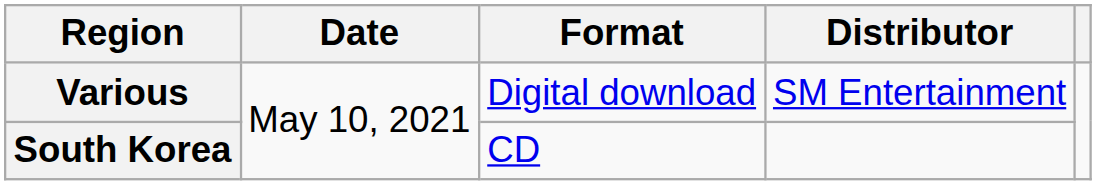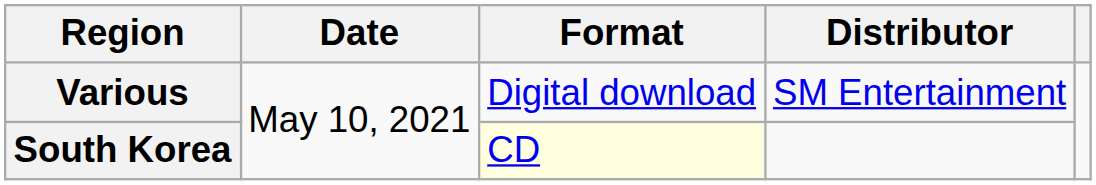(514, 149) no background -> (514, 149) lightyellow background
